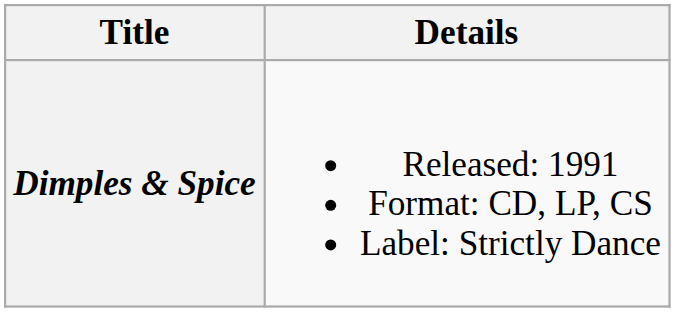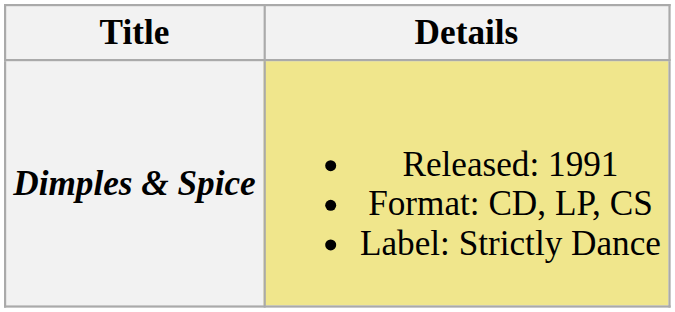(466, 203) no background -> (466, 203) khaki background
